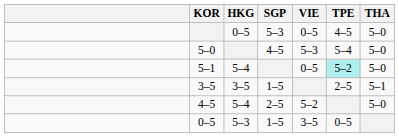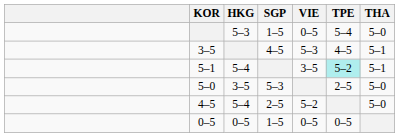(241, 31) 0–5 -> (241, 31) 5–3
(275, 31) 5–3 -> (275, 31) 1–5
(343, 31) 4–5 -> (343, 31) 5–4
(207, 50) 5–0 -> (207, 50) 3–5
(343, 50) 5–4 -> (343, 50) 4–5
(377, 50) 5–0 -> (377, 50) 5–1
(309, 68) 0–5 -> (309, 68) 3–5
(377, 68) 5–0 -> (377, 68) 5–1
(207, 86) 3–5 -> (207, 86) 5–0
(275, 86) 1–5 -> (275, 86) 5–3
(377, 86) 5–1 -> (377, 86) 5–0
(241, 123) 5–3 -> (241, 123) 0–5
(309, 123) 3–5 -> (309, 123) 0–5
